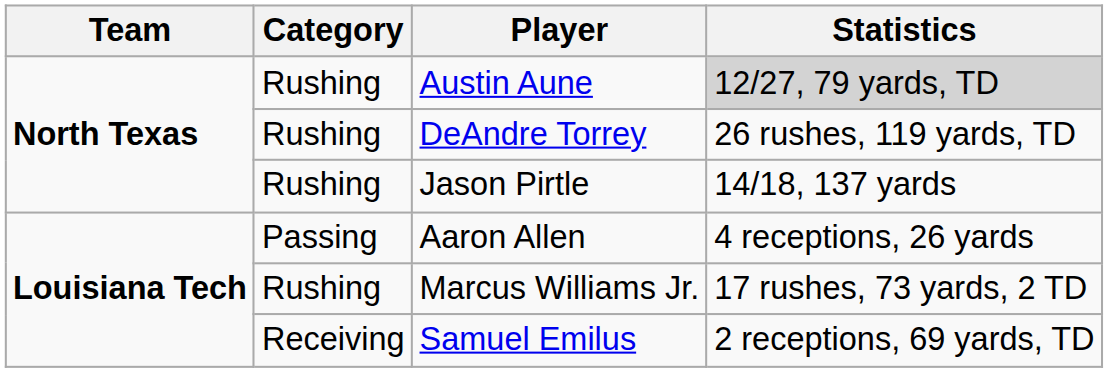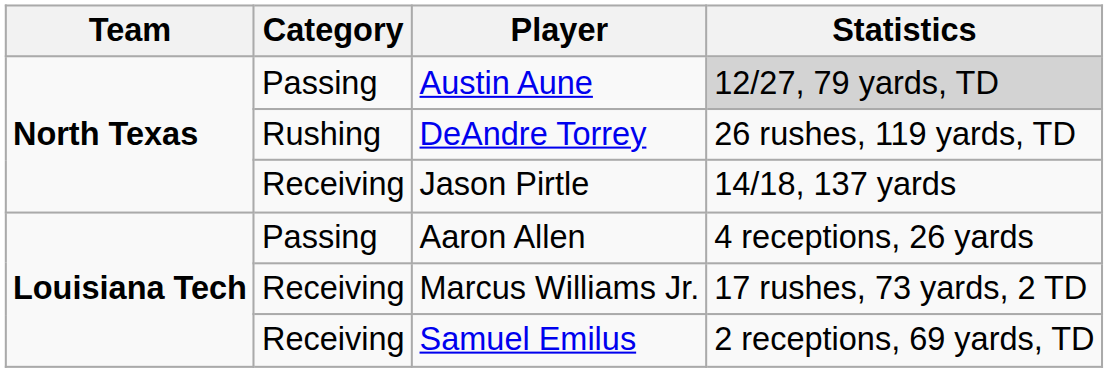(322, 82) Rushing -> (320, 82) Passing
(322, 185) Rushing -> (333, 185) Receiving
(322, 288) Rushing -> (333, 288) Receiving
